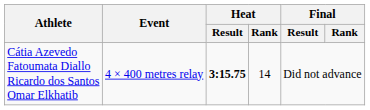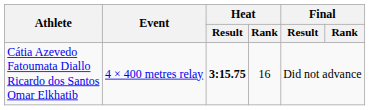(264, 74) 14 -> (264, 74) 16
